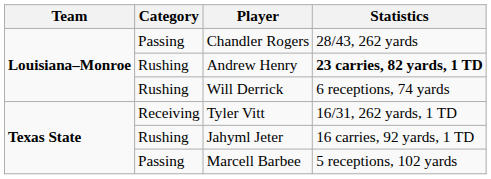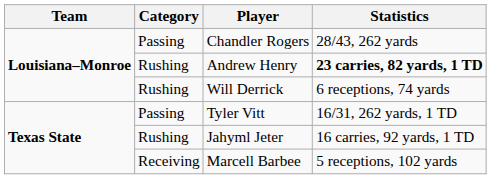(169, 113) Receiving -> (161, 113) Passing
(161, 161) Passing -> (169, 161) Receiving
